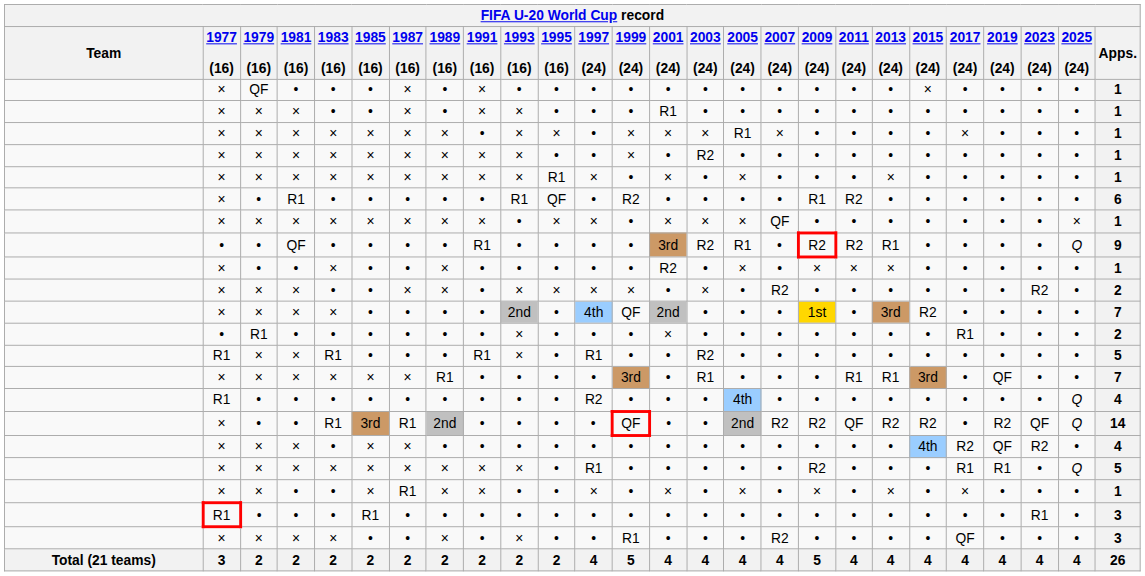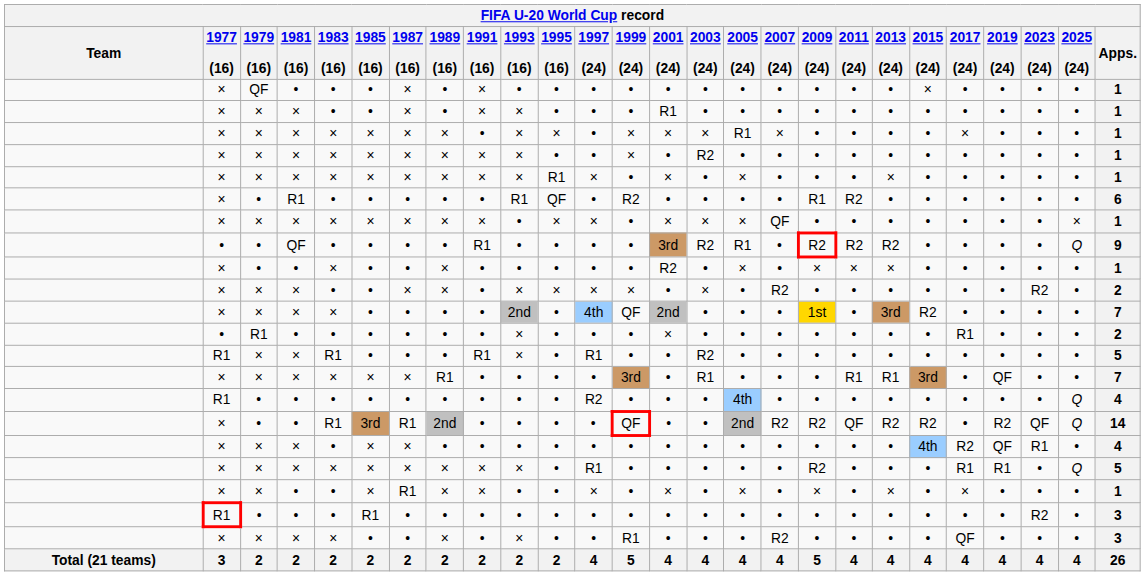(891, 245) R1 -> (891, 245) R2
(1040, 447) R2 -> (1040, 447) R1
(1040, 515) R1 -> (1040, 515) R2
